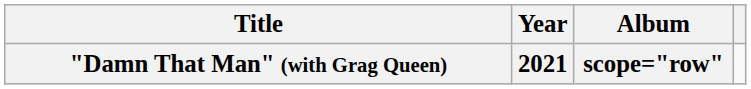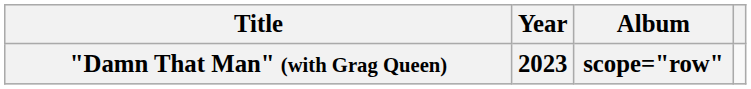(543, 63) 2021 -> (543, 63) 2023
